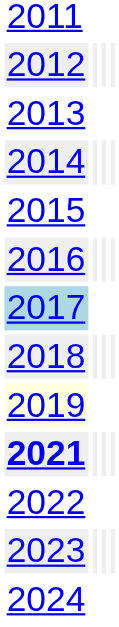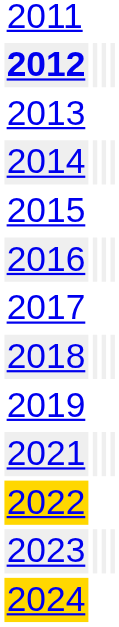(46, 64) normal -> (46, 64) bold
(46, 307) lightblue background -> (46, 307) no background
(46, 404) lightyellow background -> (46, 404) no background
(46, 453) bold -> (46, 453) normal
(46, 502) no background -> (46, 502) gold background
(46, 599) no background -> (46, 599) gold background
